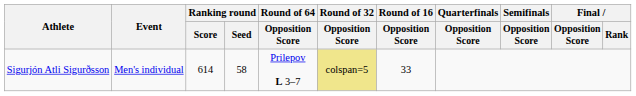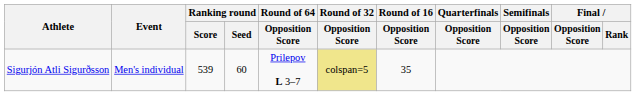(205, 70) 614 -> (205, 70) 539
(242, 70) 58 -> (242, 70) 60
(406, 70) 33 -> (406, 70) 35
